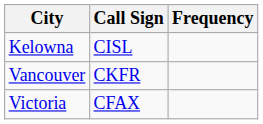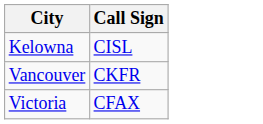- column: (213, 18)
